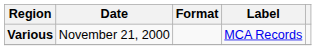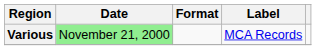(114, 34) no background -> (114, 34) lightgreen background
